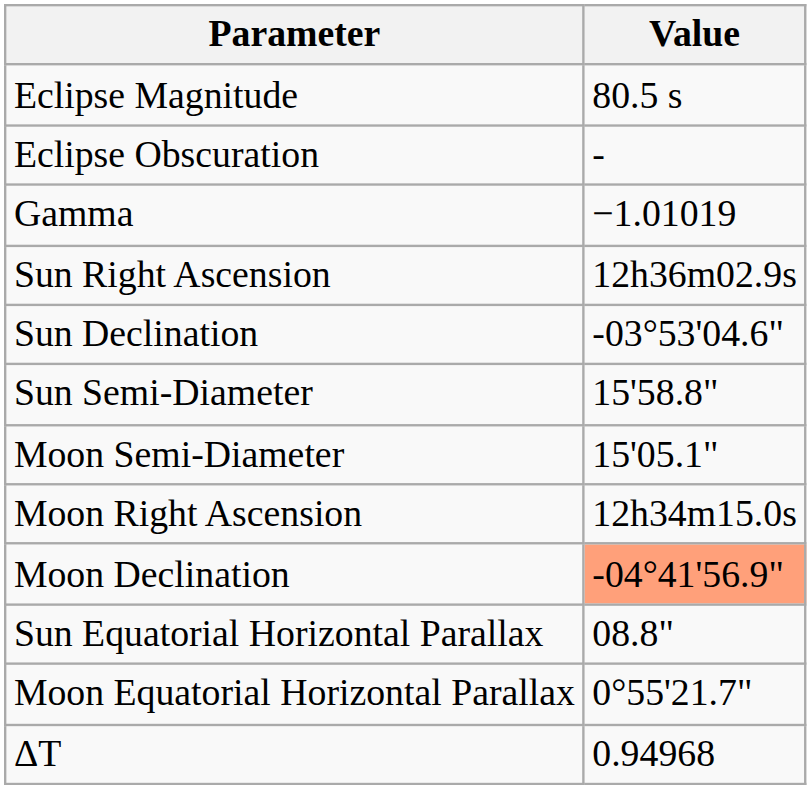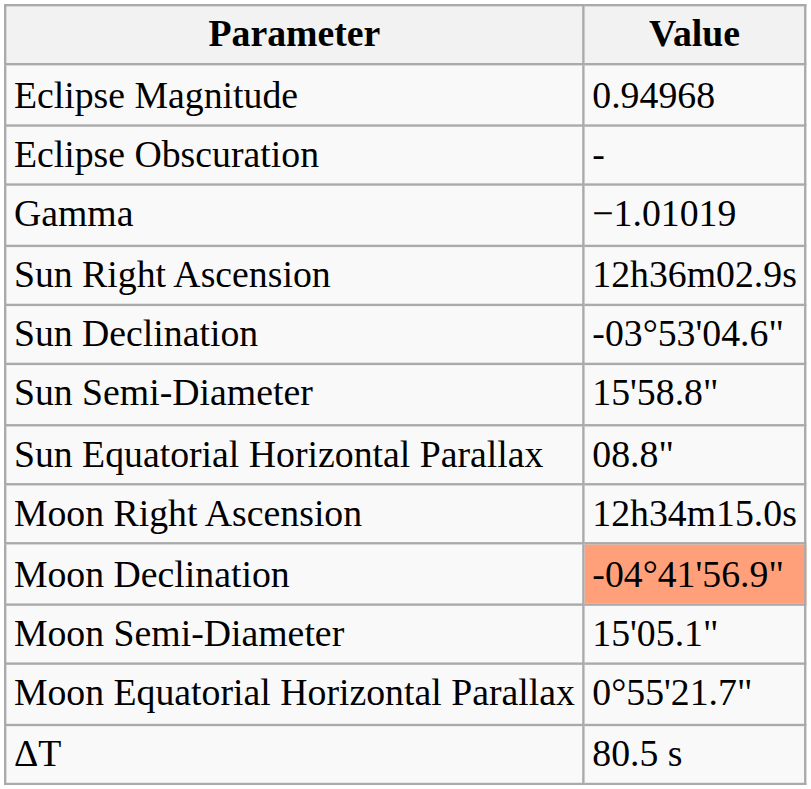(637, 94) 80.5 s -> (654, 94) 0.94968
rows swapped: (279, 633) <-> (179, 453)
(654, 753) 0.94968 -> (637, 753) 80.5 s
